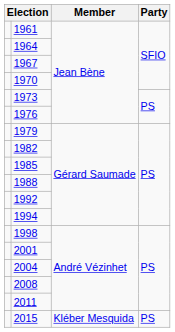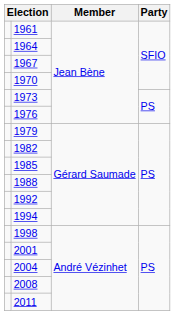- row: (26, 319)
